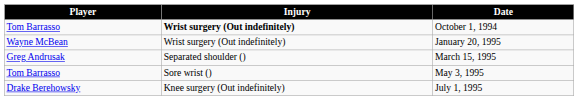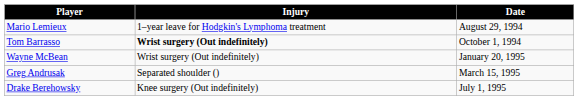+ row: (491, 27)
- row: (459, 73)
